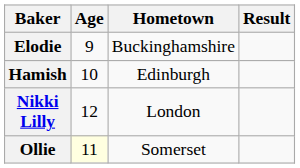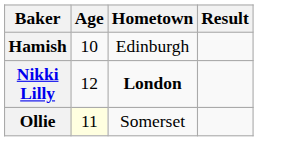- row: (38, 46)
(173, 111) normal -> (153, 83) bold
